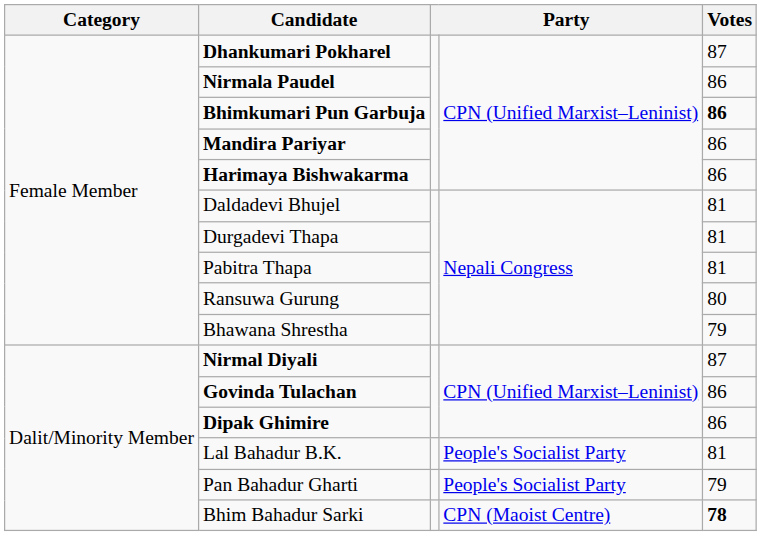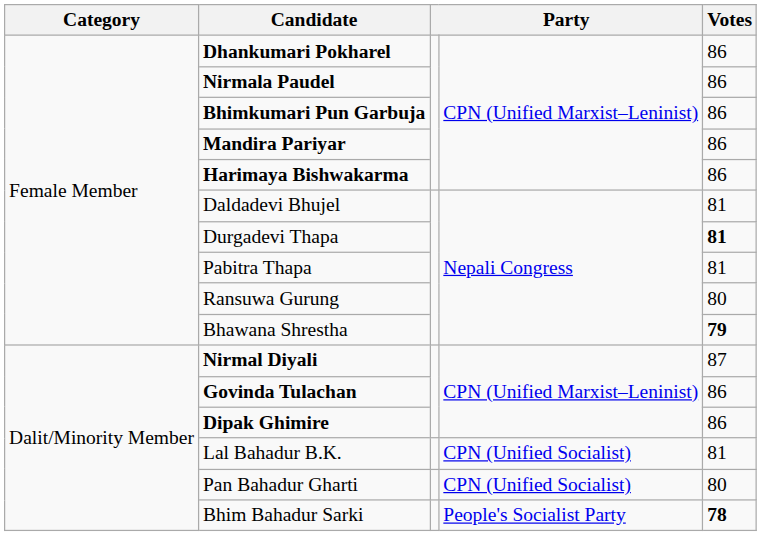(717, 50) 87 -> (717, 50) 86
(717, 112) bold -> (717, 112) normal
(717, 236) normal -> (717, 236) bold
(717, 329) normal -> (717, 329) bold
(535, 453) People's Socialist Party -> (537, 453) CPN (Unified Socialist)
(535, 484) People's Socialist Party -> (537, 484) CPN (Unified Socialist)
(717, 484) 79 -> (717, 484) 80
(527, 515) CPN (Maoist Centre) -> (535, 515) People's Socialist Party
